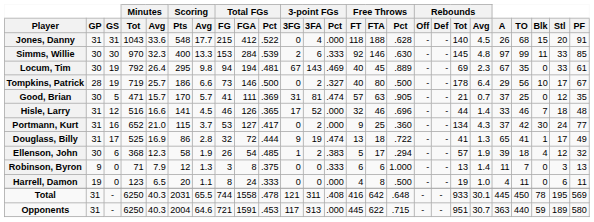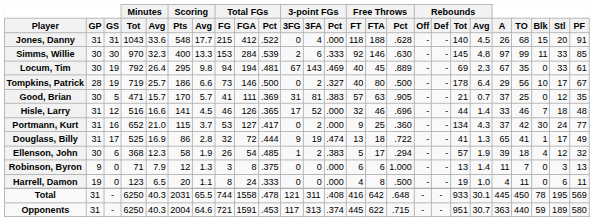(335, 97) .474 -> (335, 97) .383
(335, 167) .333 -> (335, 167) .000
(335, 210) .000 -> (335, 210) .374
